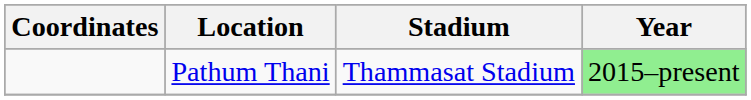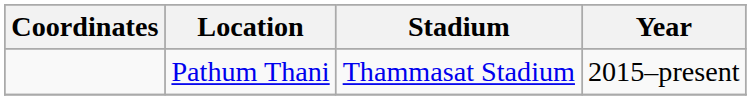(664, 71) lightgreen background -> (664, 71) no background
